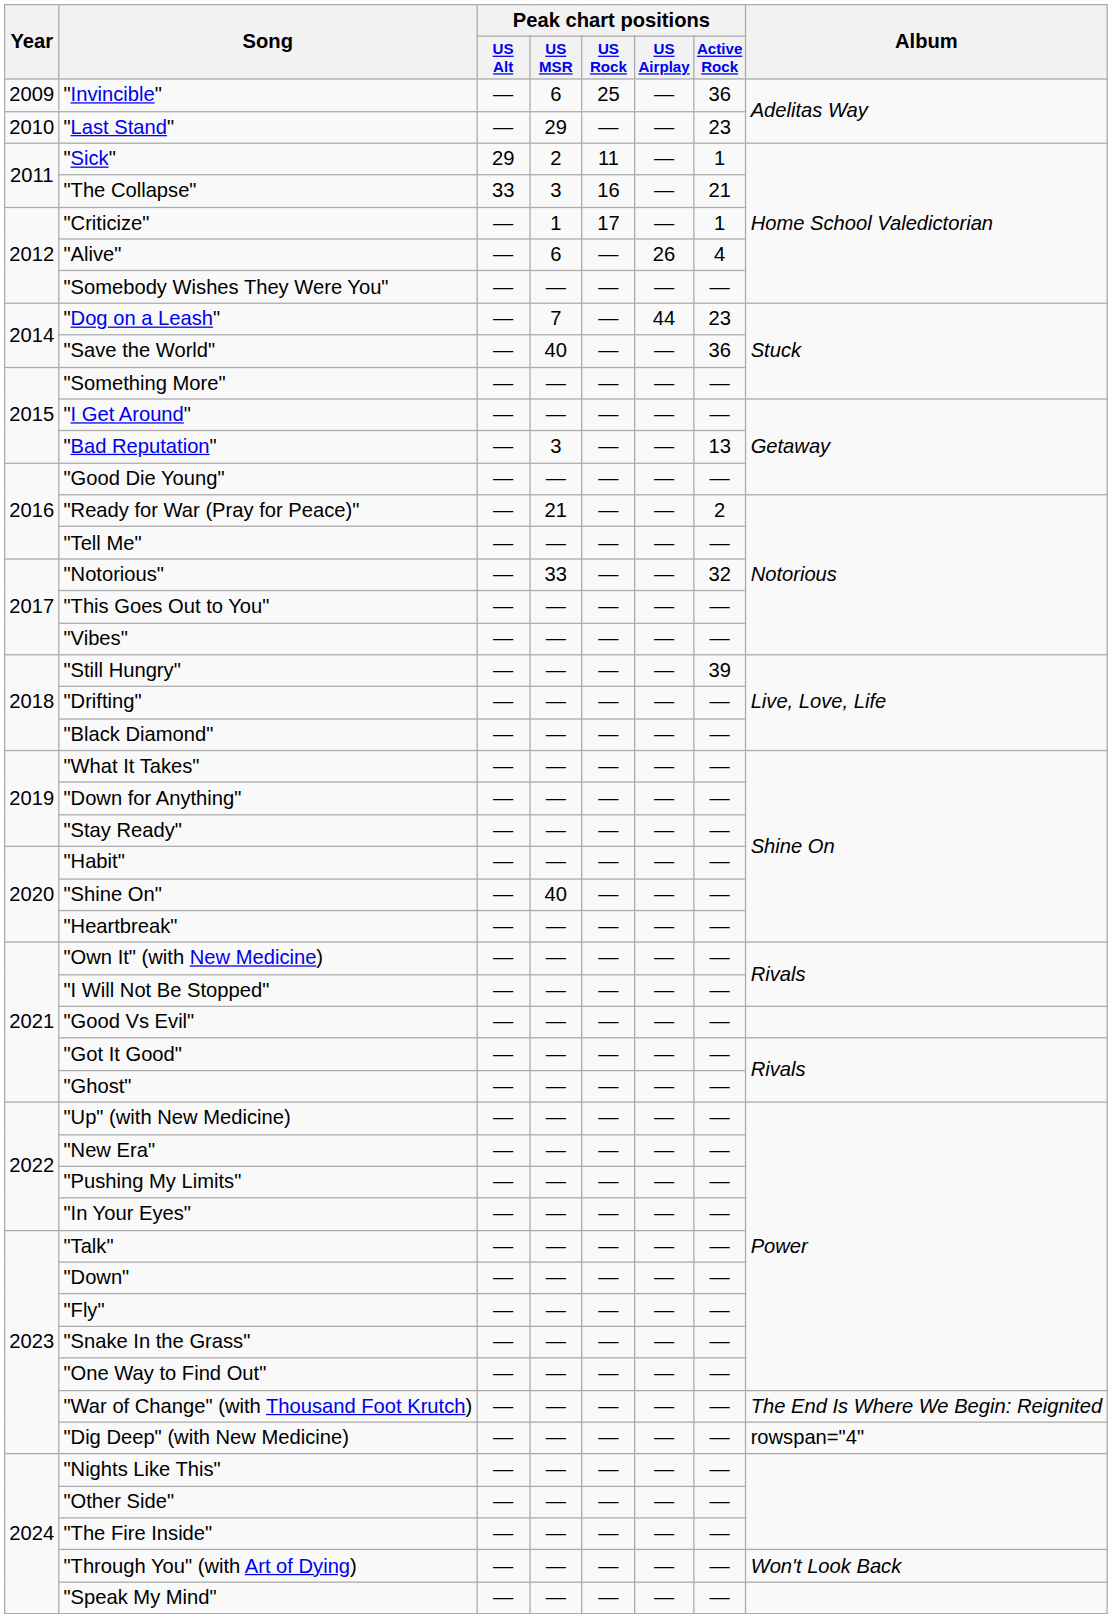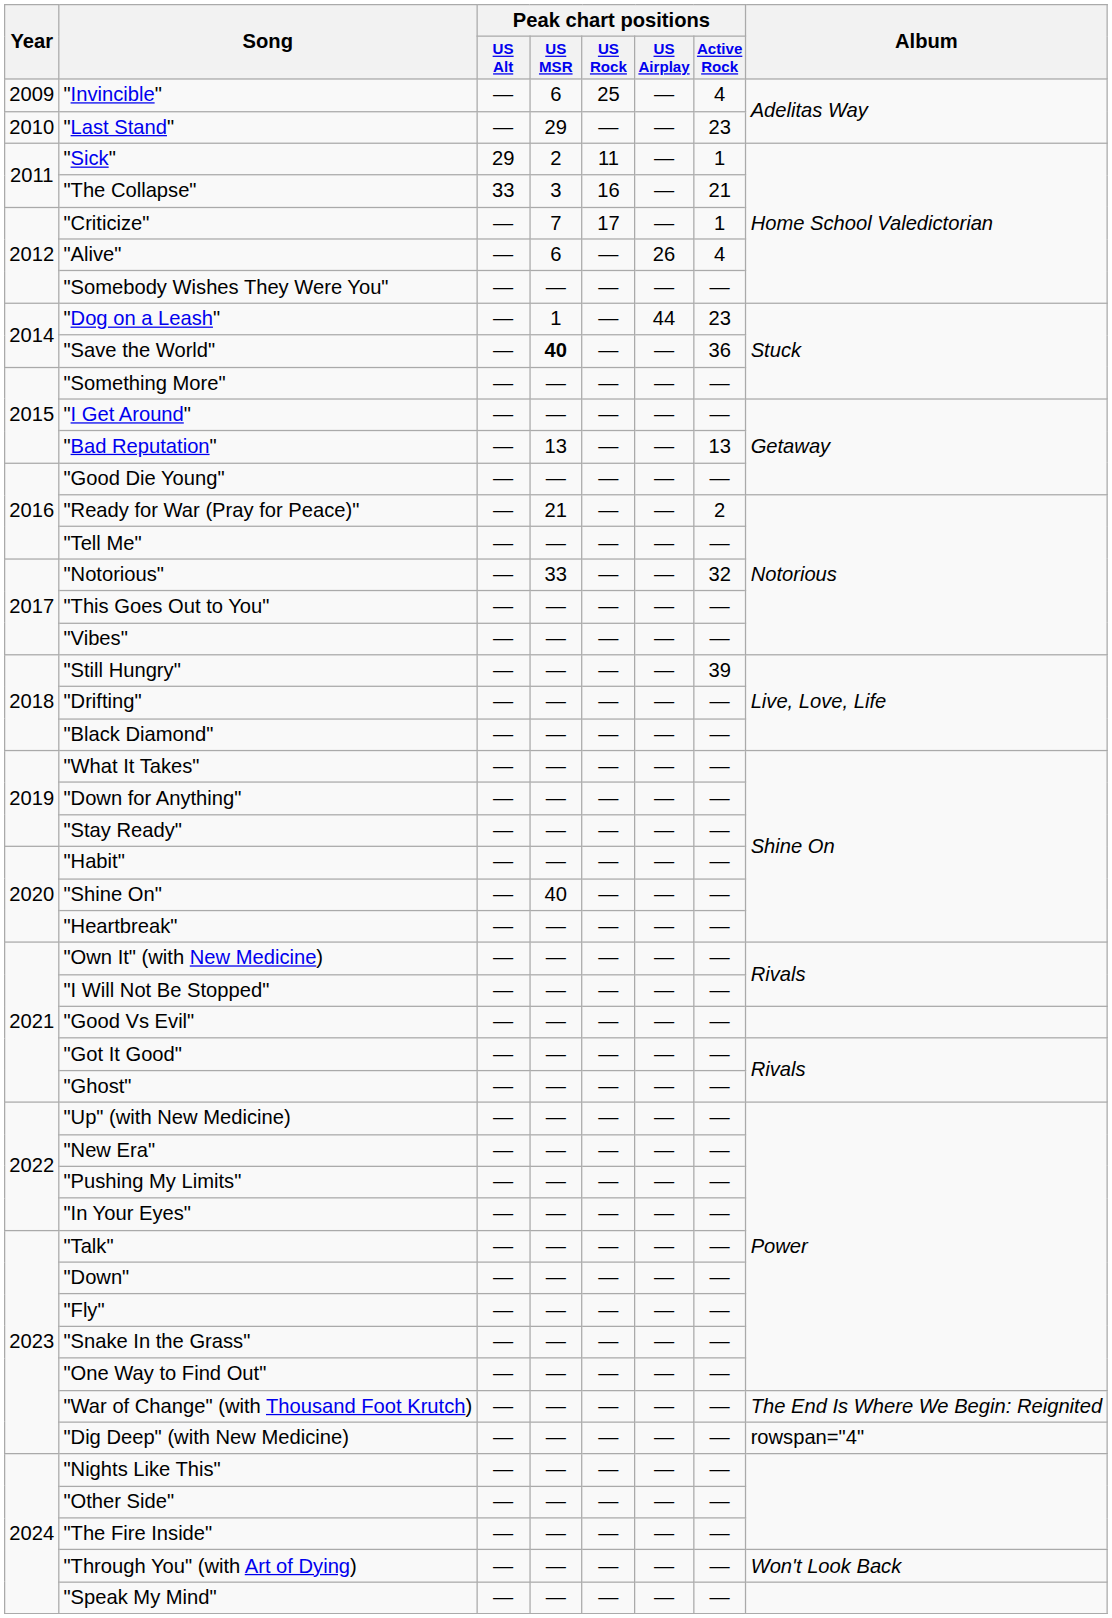(720, 95) 36 -> (720, 95) 4
(556, 222) 1 -> (556, 222) 7
(556, 318) 7 -> (556, 318) 1
(556, 350) normal -> (556, 350) bold
(556, 446) 3 -> (556, 446) 13
